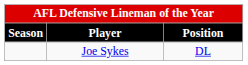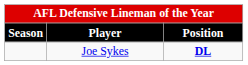(203, 51) normal -> (203, 51) bold
